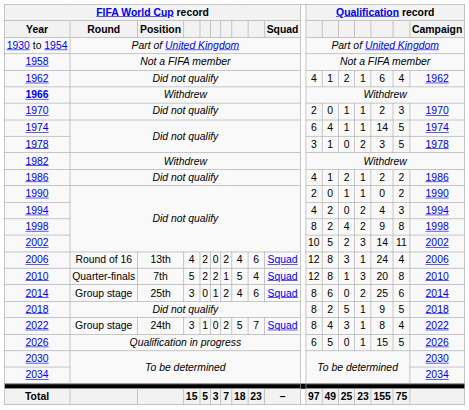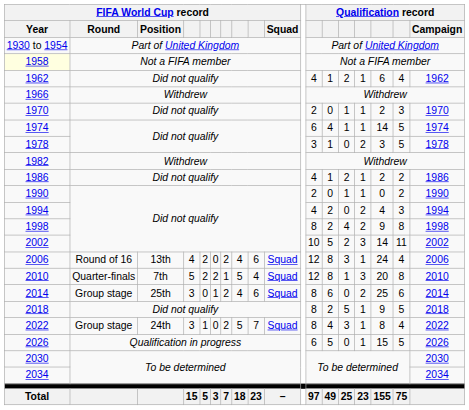(37, 62) no background -> (37, 62) lightyellow background
(37, 95) bold -> (37, 95) normal
